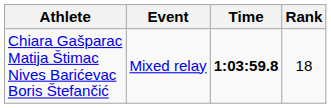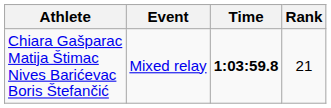(304, 66) 18 -> (304, 66) 21
